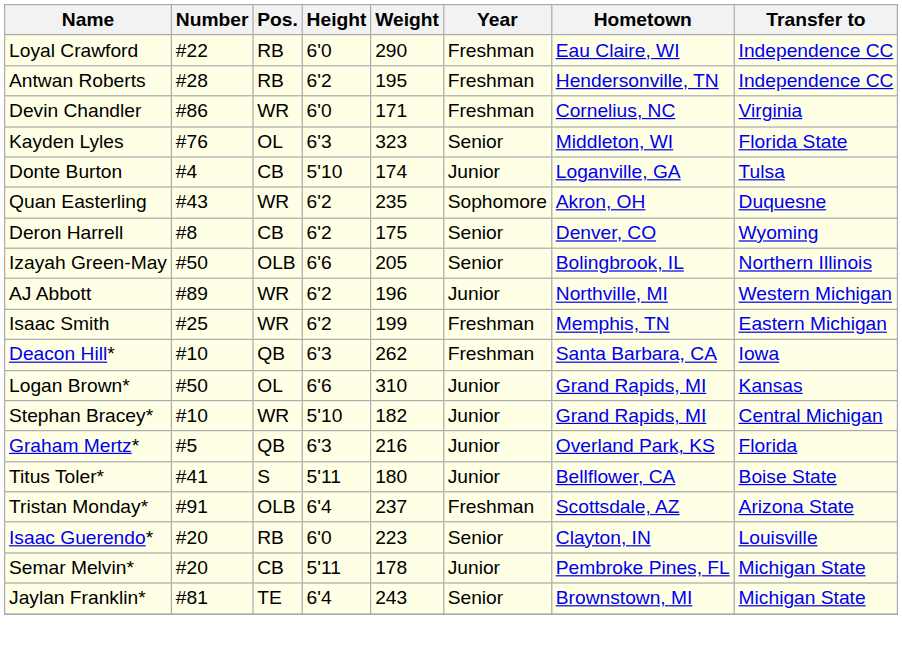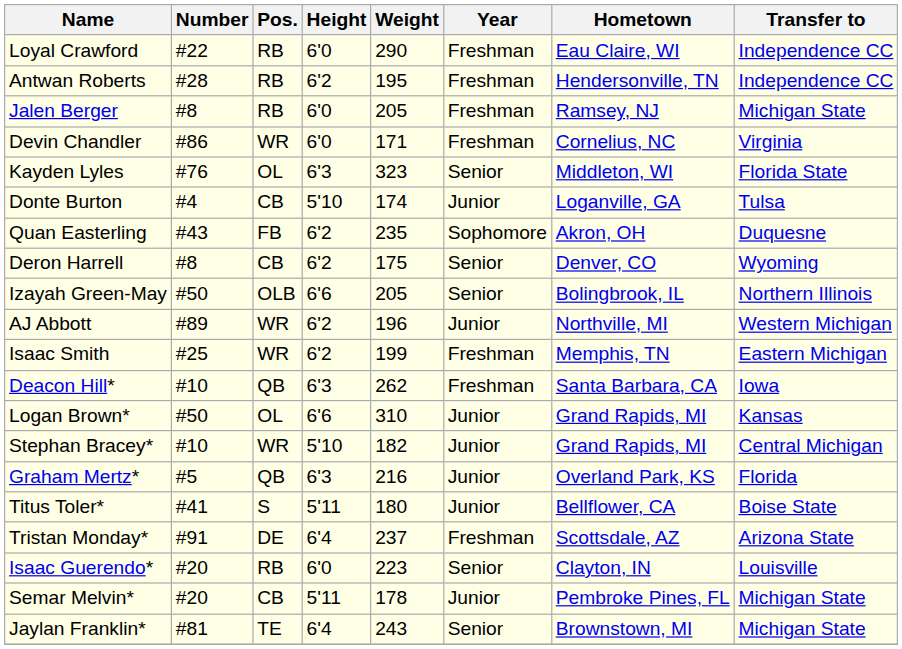+ row: (63, 111)
(273, 202) WR -> (269, 232) FB
(276, 506) OLB -> (271, 537) DE
